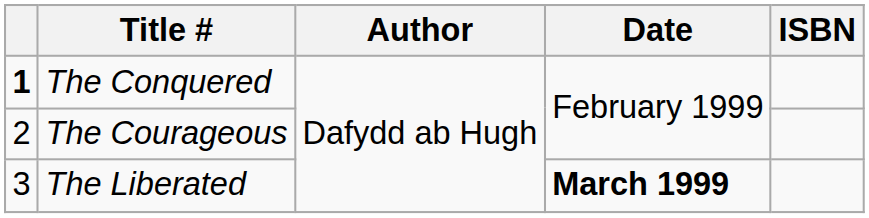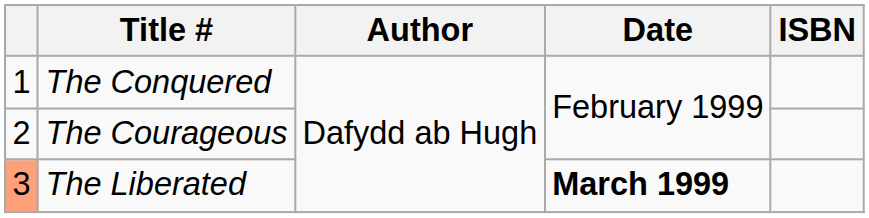(22, 81) bold -> (22, 81) normal
(22, 184) no background -> (22, 184) lightsalmon background
